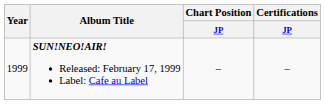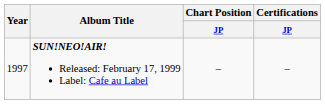(17, 68) 1999 -> (17, 68) 1997
